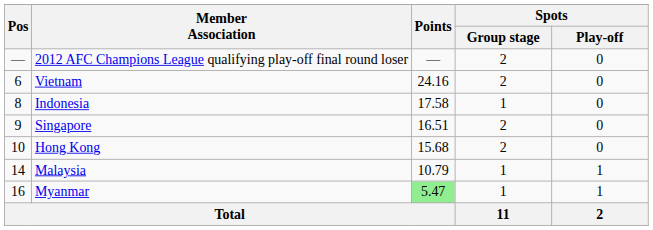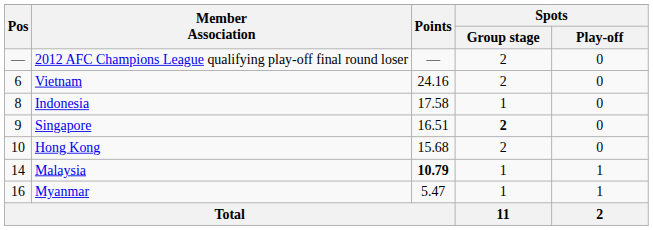(503, 125) normal -> (503, 125) bold
(433, 170) normal -> (433, 170) bold
(433, 192) lightgreen background -> (433, 192) no background
